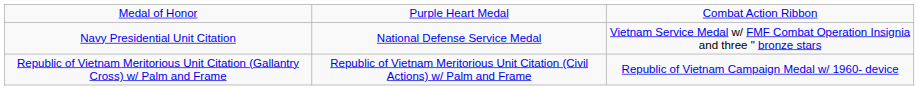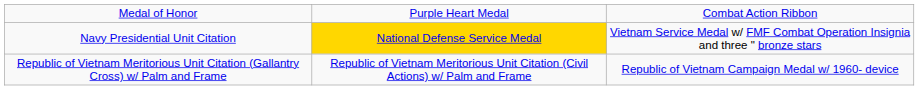(459, 38) no background -> (459, 38) gold background
